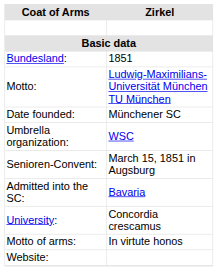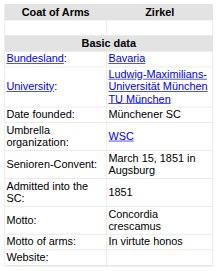(121, 59) 1851 -> (127, 59) Bavaria
(22, 87) Motto: -> (32, 87) University:
(127, 192) Bavaria -> (121, 192) 1851
(32, 220) University: -> (22, 220) Motto:
